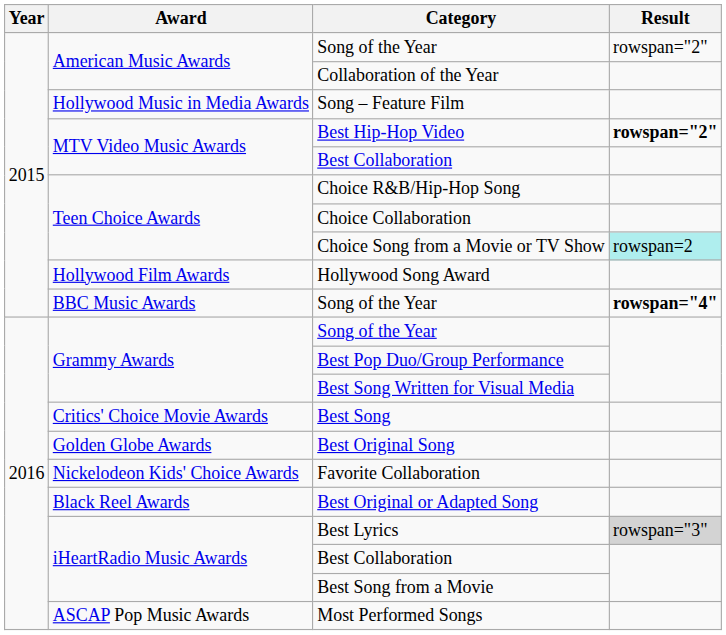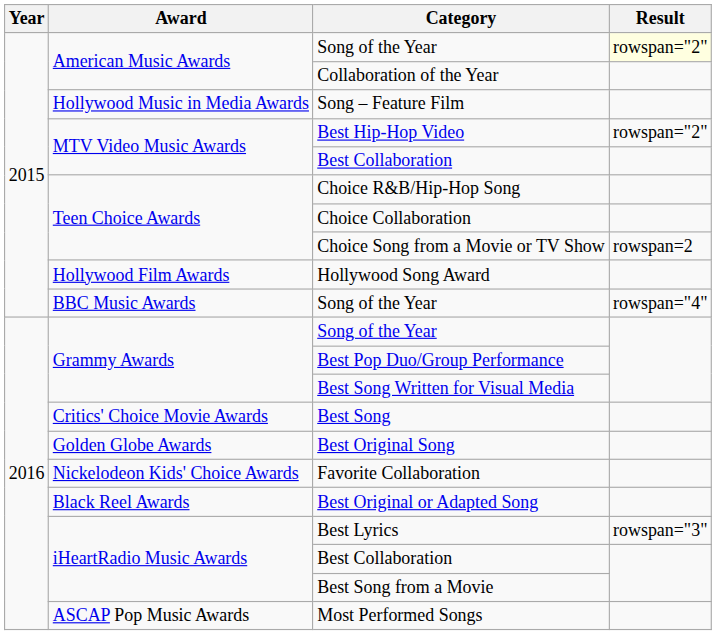(660, 47) no background -> (660, 47) lightyellow background
(665, 132) bold -> (660, 132) normal
(653, 246) paleturquoise background -> (653, 246) no background
(665, 302) bold -> (660, 302) normal
(660, 530) lightgrey background -> (660, 530) no background
